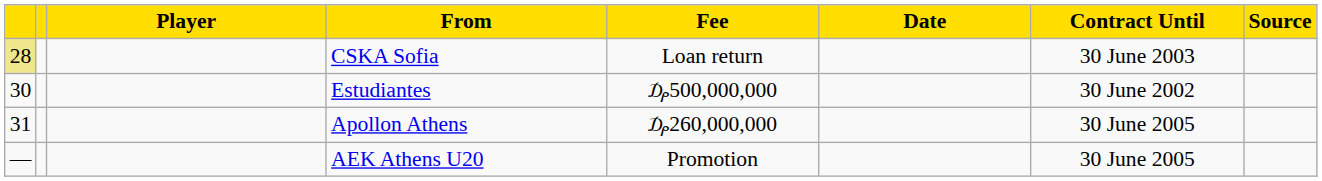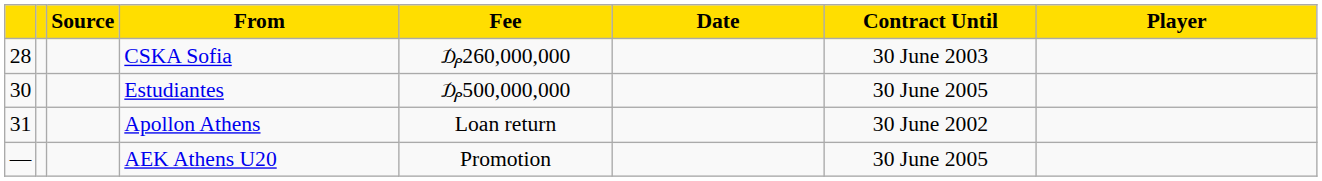columns swapped: (186, 21) <-> (1280, 21)
(20, 55) khaki background -> (20, 55) no background
(712, 55) Loan return -> (506, 55) ₯260,000,000
(1137, 90) 30 June 2002 -> (930, 90) 30 June 2005
(712, 124) ₯260,000,000 -> (506, 124) Loan return
(1137, 124) 30 June 2005 -> (930, 124) 30 June 2002
